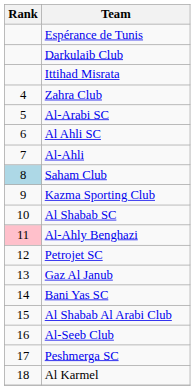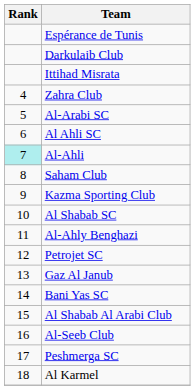(23, 154) no background -> (23, 154) paleturquoise background
(23, 174) lightblue background -> (23, 174) no background
(23, 235) pink background -> (23, 235) no background
